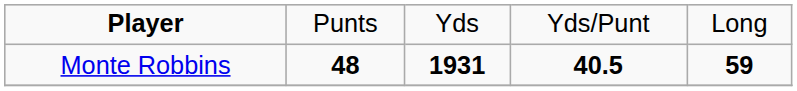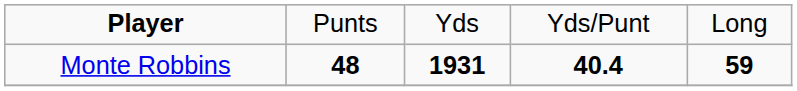(598, 64) 40.5 -> (598, 64) 40.4
